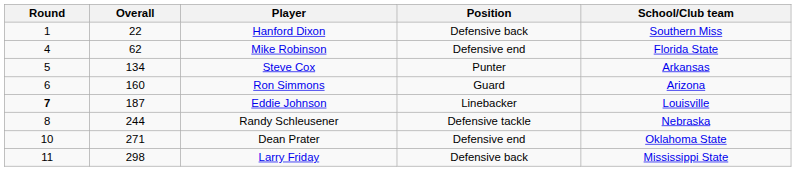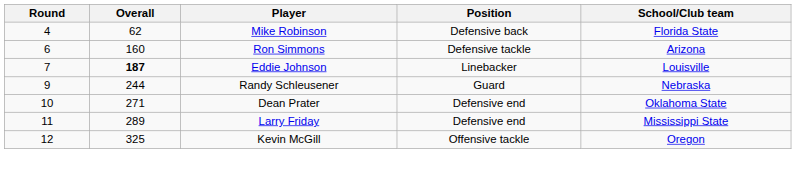- row: (289, 31)
(489, 49) Defensive end -> (489, 31) Defensive back
- row: (289, 67)
(489, 85) Guard -> (489, 49) Defensive tackle
(47, 103) bold -> (47, 67) normal
(135, 103) normal -> (135, 67) bold
(47, 121) 8 -> (47, 85) 9
(489, 121) Defensive tackle -> (489, 85) Guard
(135, 157) 298 -> (135, 121) 289
(489, 157) Defensive back -> (489, 121) Defensive end
+ row: (289, 139)
